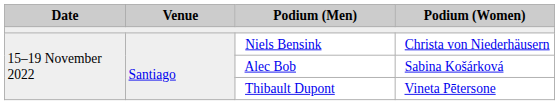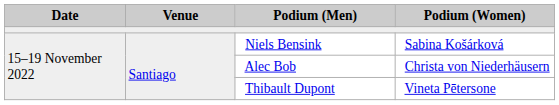(474, 44) Christa von Niederhäusern -> (451, 44) Sabina Košárková
(451, 66) Sabina Košárková -> (474, 66) Christa von Niederhäusern
